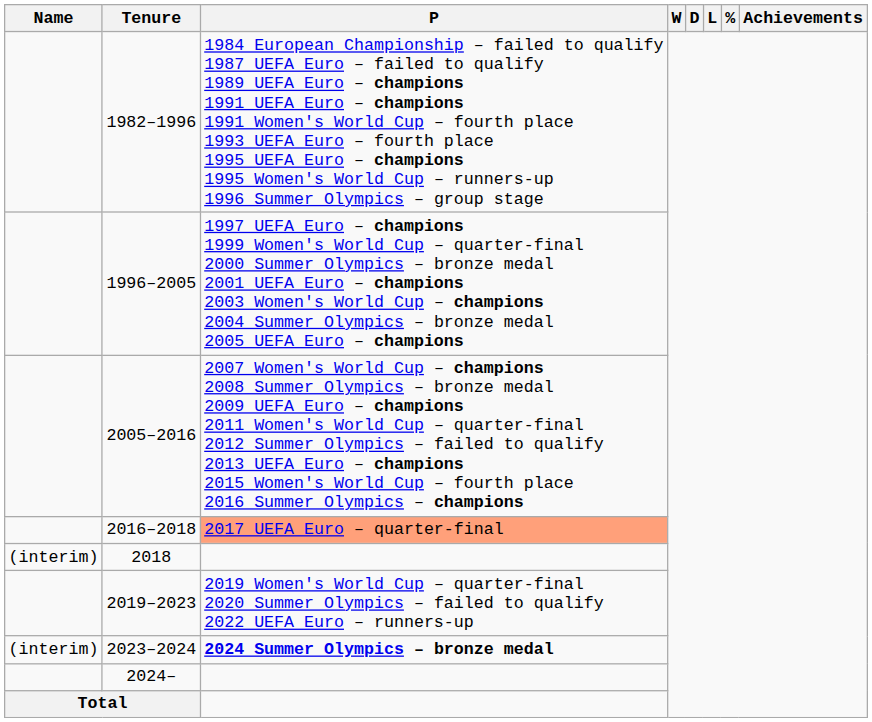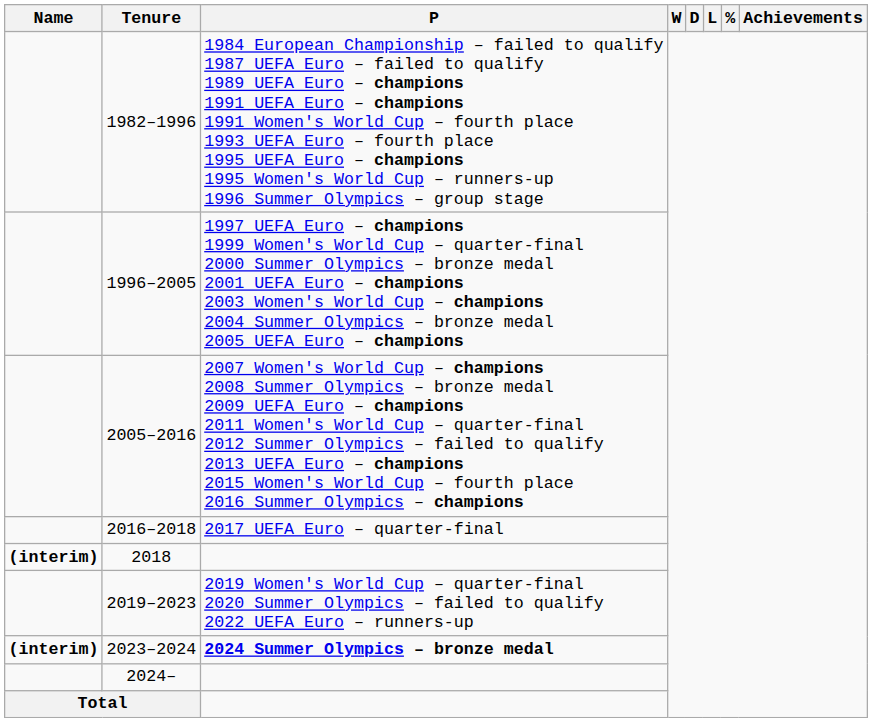(354, 530) lightsalmon background -> (354, 530) no background
(54, 557) normal -> (54, 557) bold
(54, 650) normal -> (54, 650) bold
